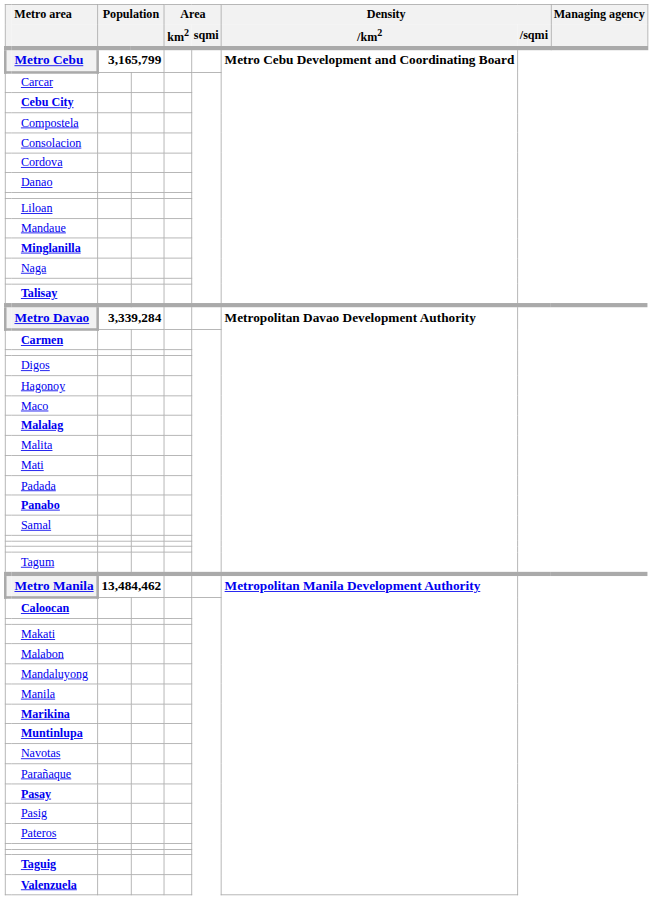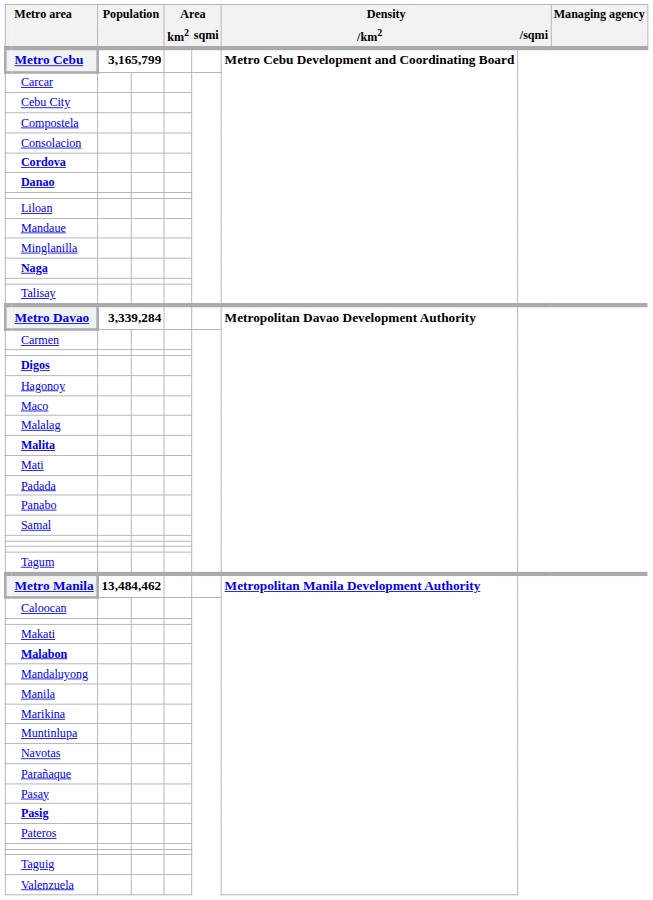(47, 103) bold -> (46, 103) normal
(42, 163) normal -> (43, 163) bold
(37, 183) normal -> (38, 183) bold
(51, 248) bold -> (49, 248) normal
(34, 268) normal -> (34, 268) bold
(39, 294) bold -> (38, 294) normal
(42, 340) bold -> (40, 340) normal
(35, 366) normal -> (35, 366) bold
(42, 425) bold -> (41, 425) normal
(37, 445) normal -> (38, 445) bold
(40, 505) bold -> (39, 505) normal
(45, 608) bold -> (44, 608) normal
(42, 654) normal -> (44, 654) bold
(45, 714) bold -> (43, 714) normal
(52, 734) bold -> (49, 734) normal
(36, 794) bold -> (35, 794) normal
(34, 814) normal -> (35, 814) bold
(38, 865) bold -> (38, 865) normal
(49, 885) bold -> (47, 885) normal
